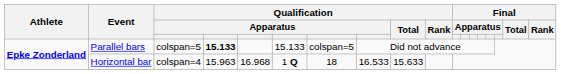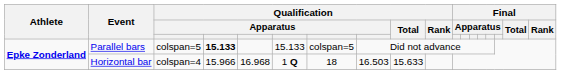(221, 62) 15.963 -> (221, 62) 15.966
(374, 62) 16.533 -> (374, 62) 16.503
